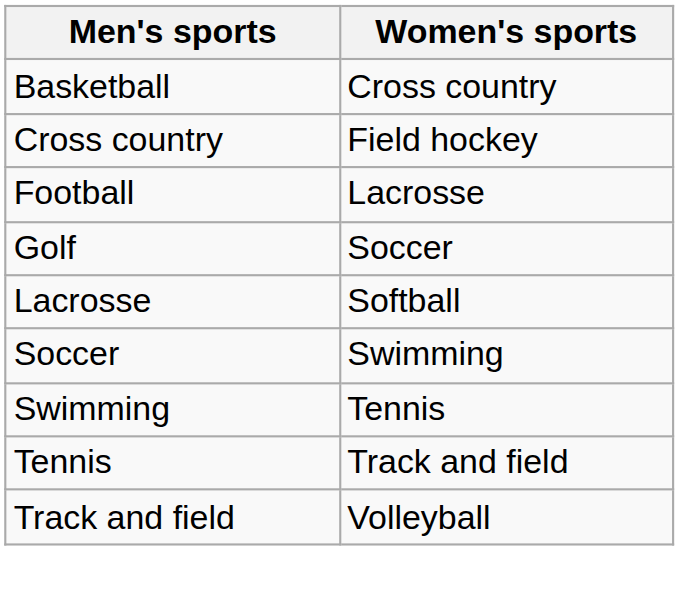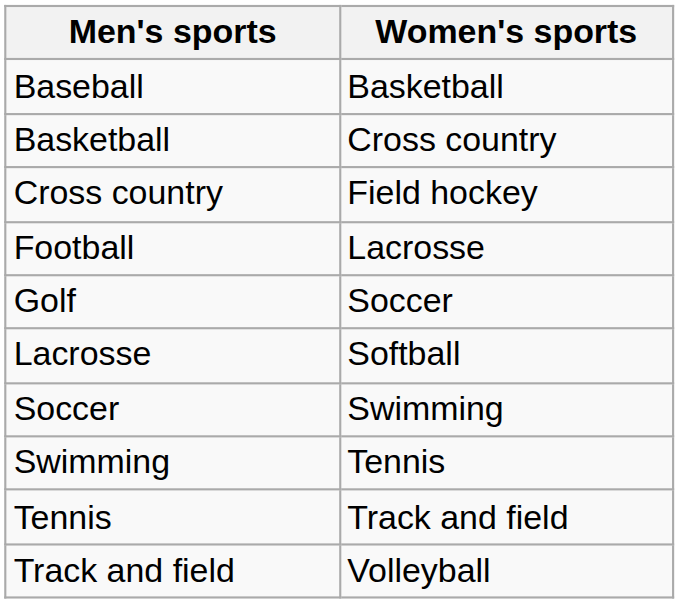+ row: (79, 86)
